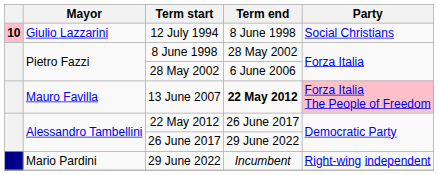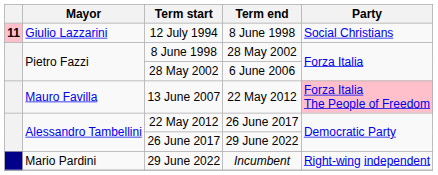(14, 33) 10 -> (13, 33) 11
(263, 96) bold -> (262, 96) normal
